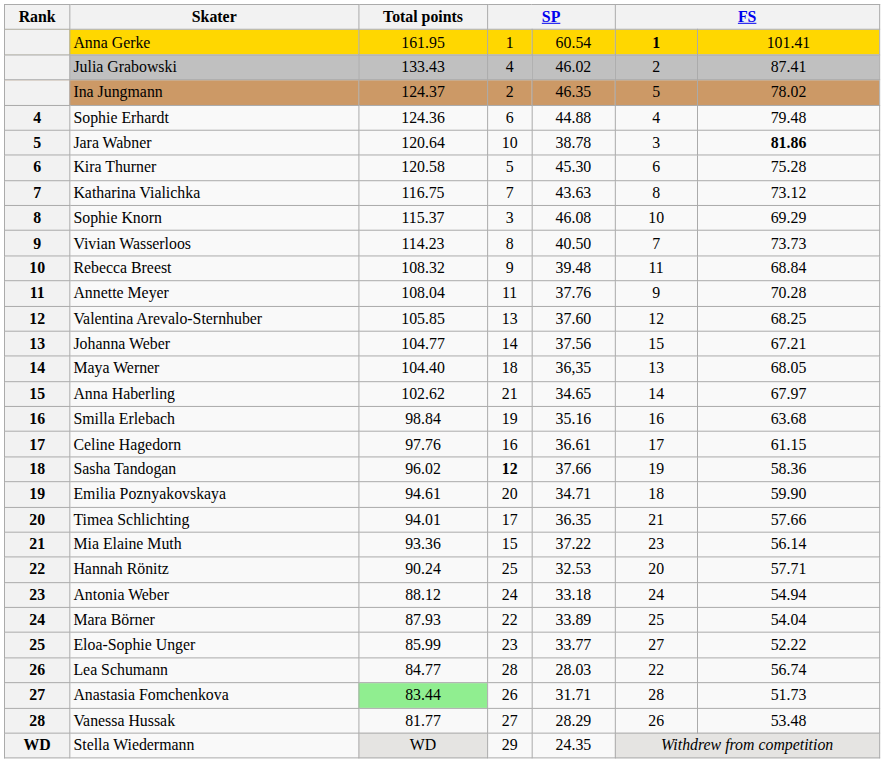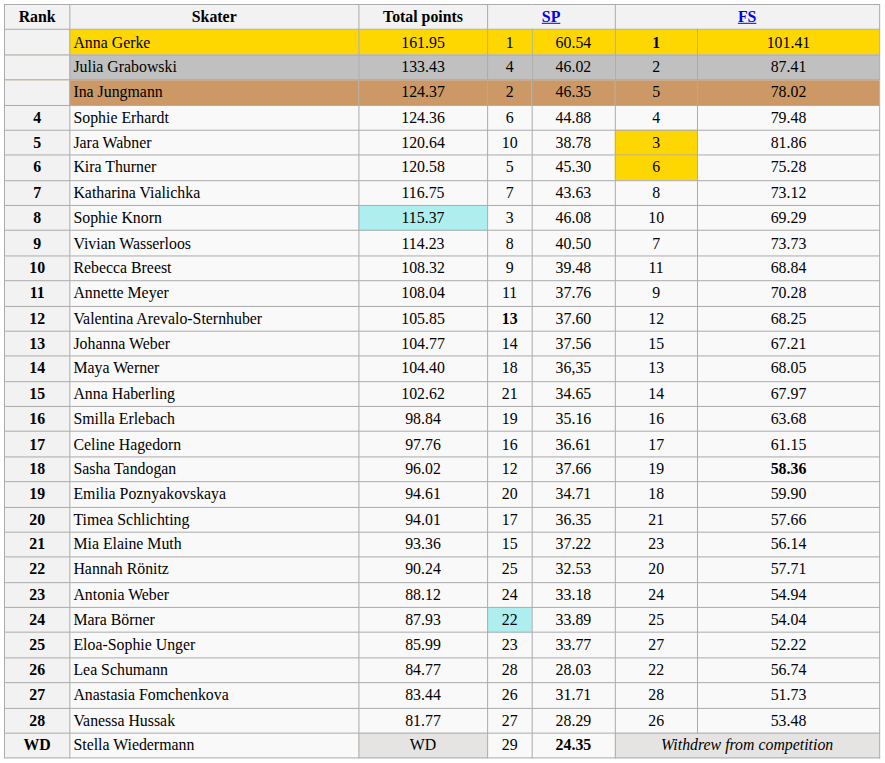(656, 142) no background -> (656, 142) gold background
(788, 142) bold -> (788, 142) normal
(656, 167) no background -> (656, 167) gold background
(423, 218) no background -> (423, 218) paleturquoise background
(510, 318) normal -> (510, 318) bold
(510, 469) bold -> (510, 469) normal
(788, 469) normal -> (788, 469) bold
(510, 619) no background -> (510, 619) paleturquoise background
(423, 695) lightgreen background -> (423, 695) no background
(573, 745) normal -> (573, 745) bold
